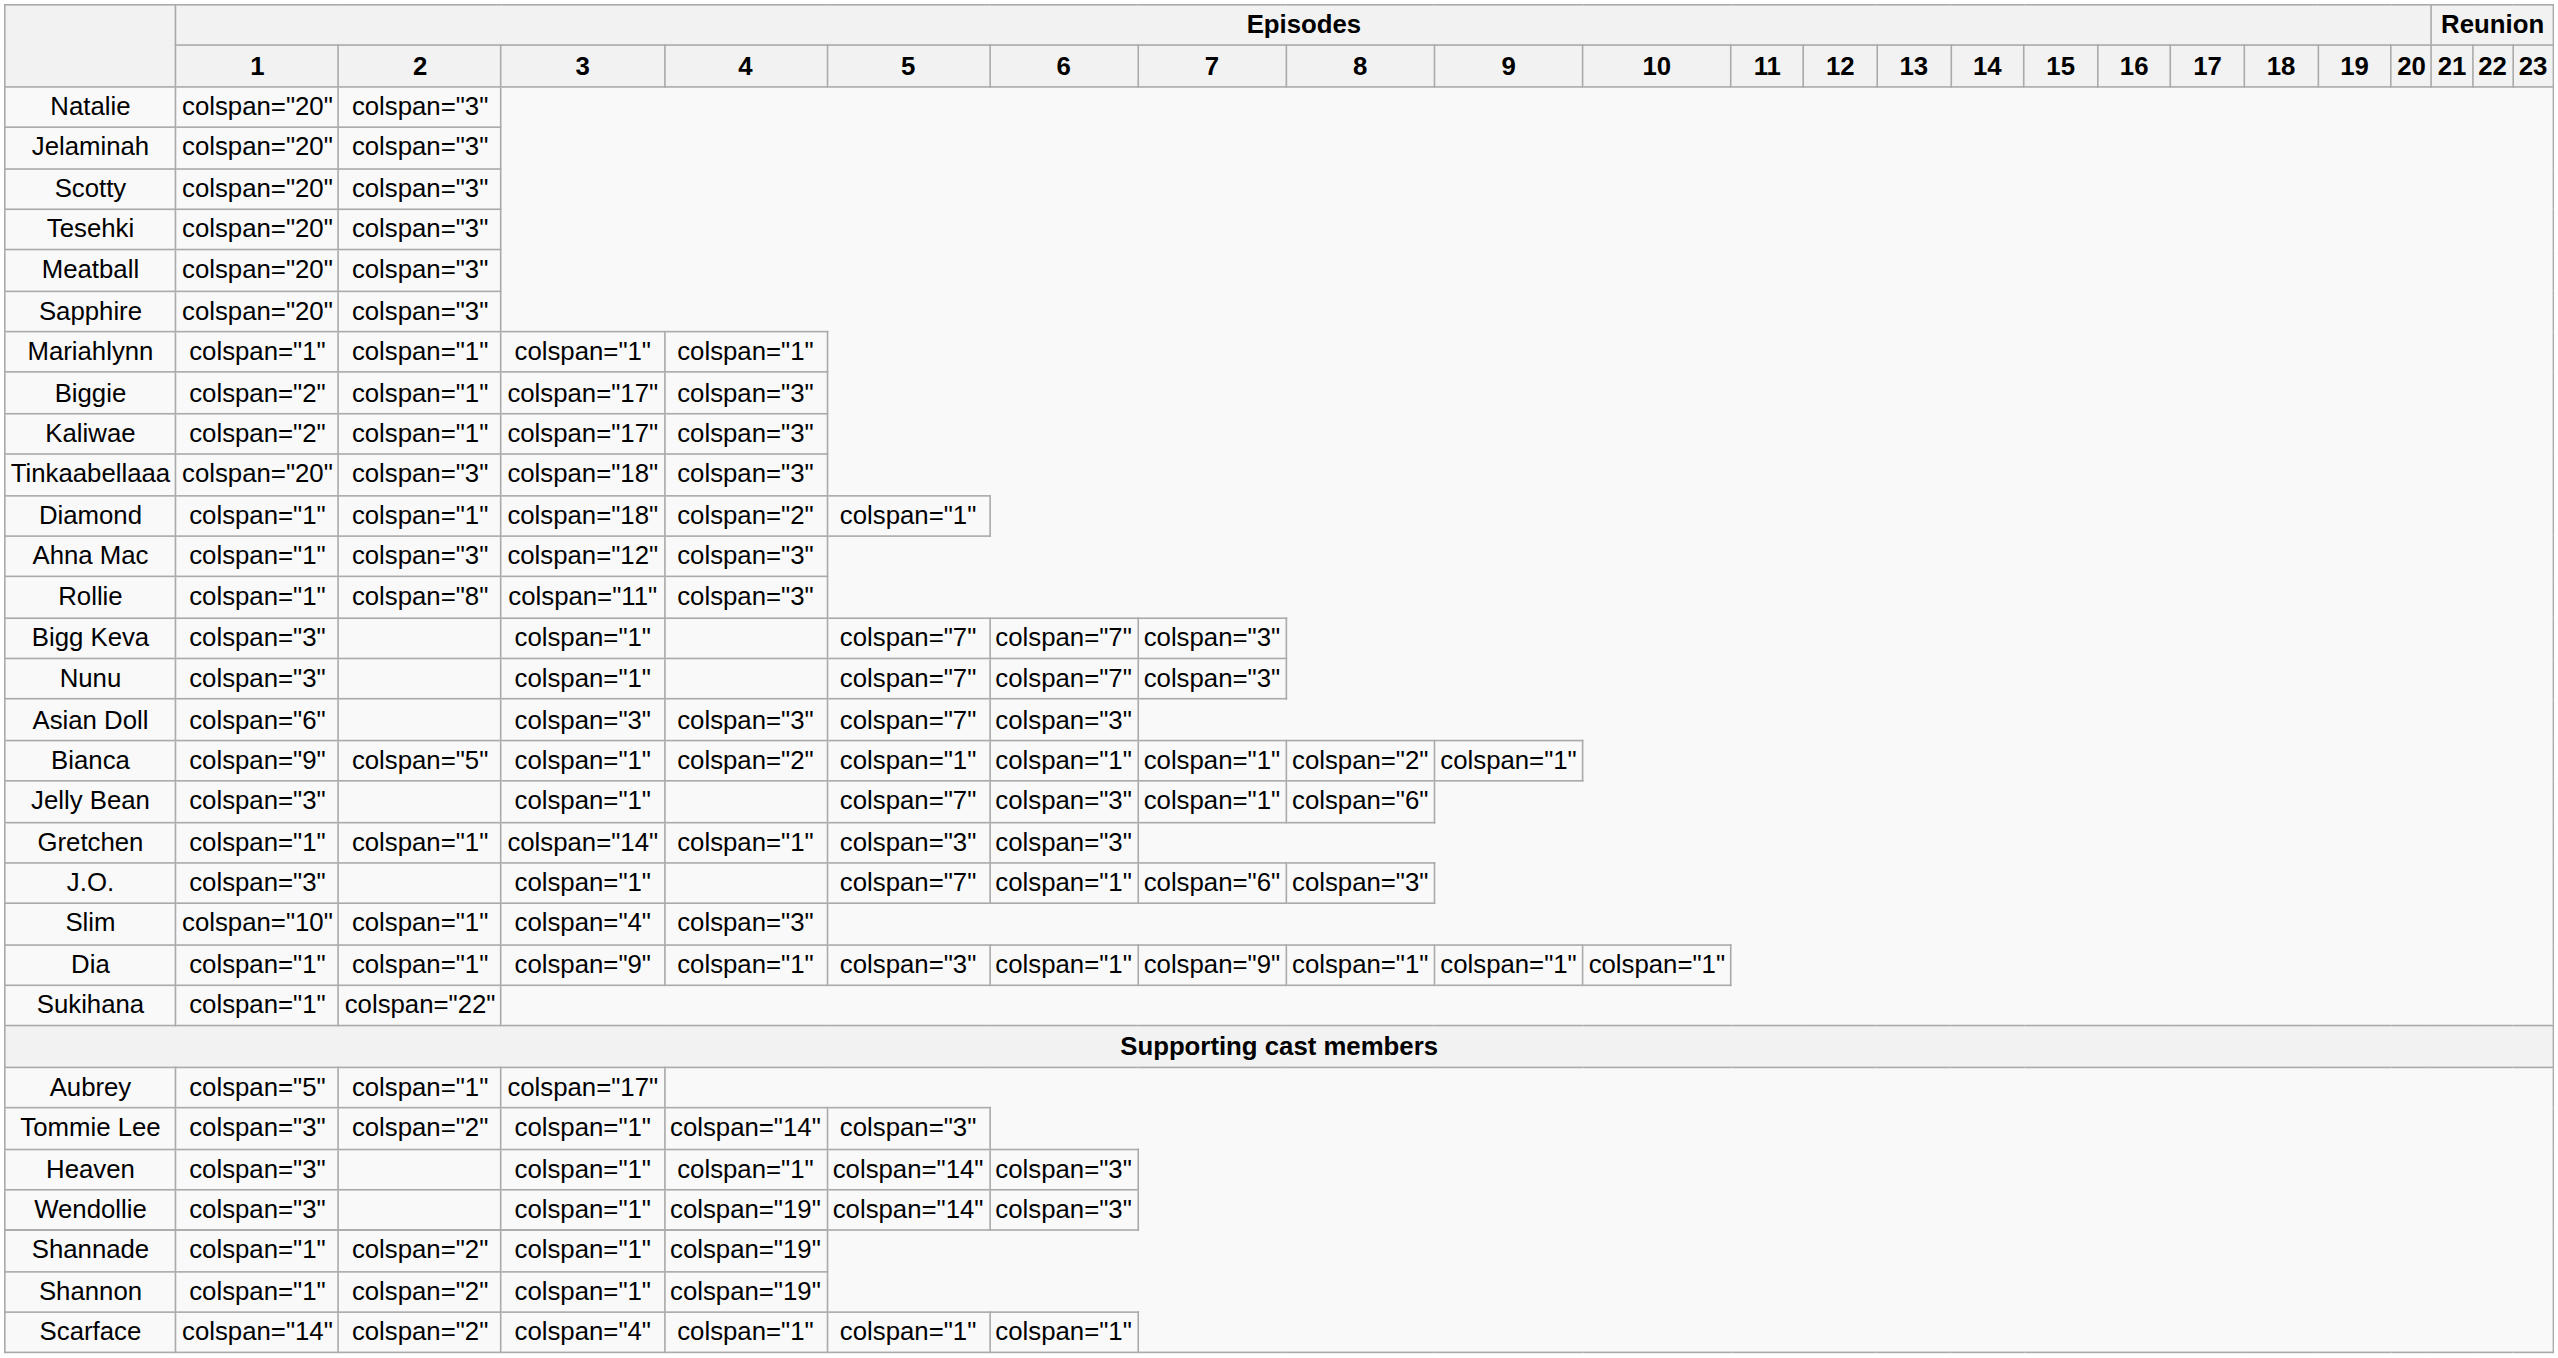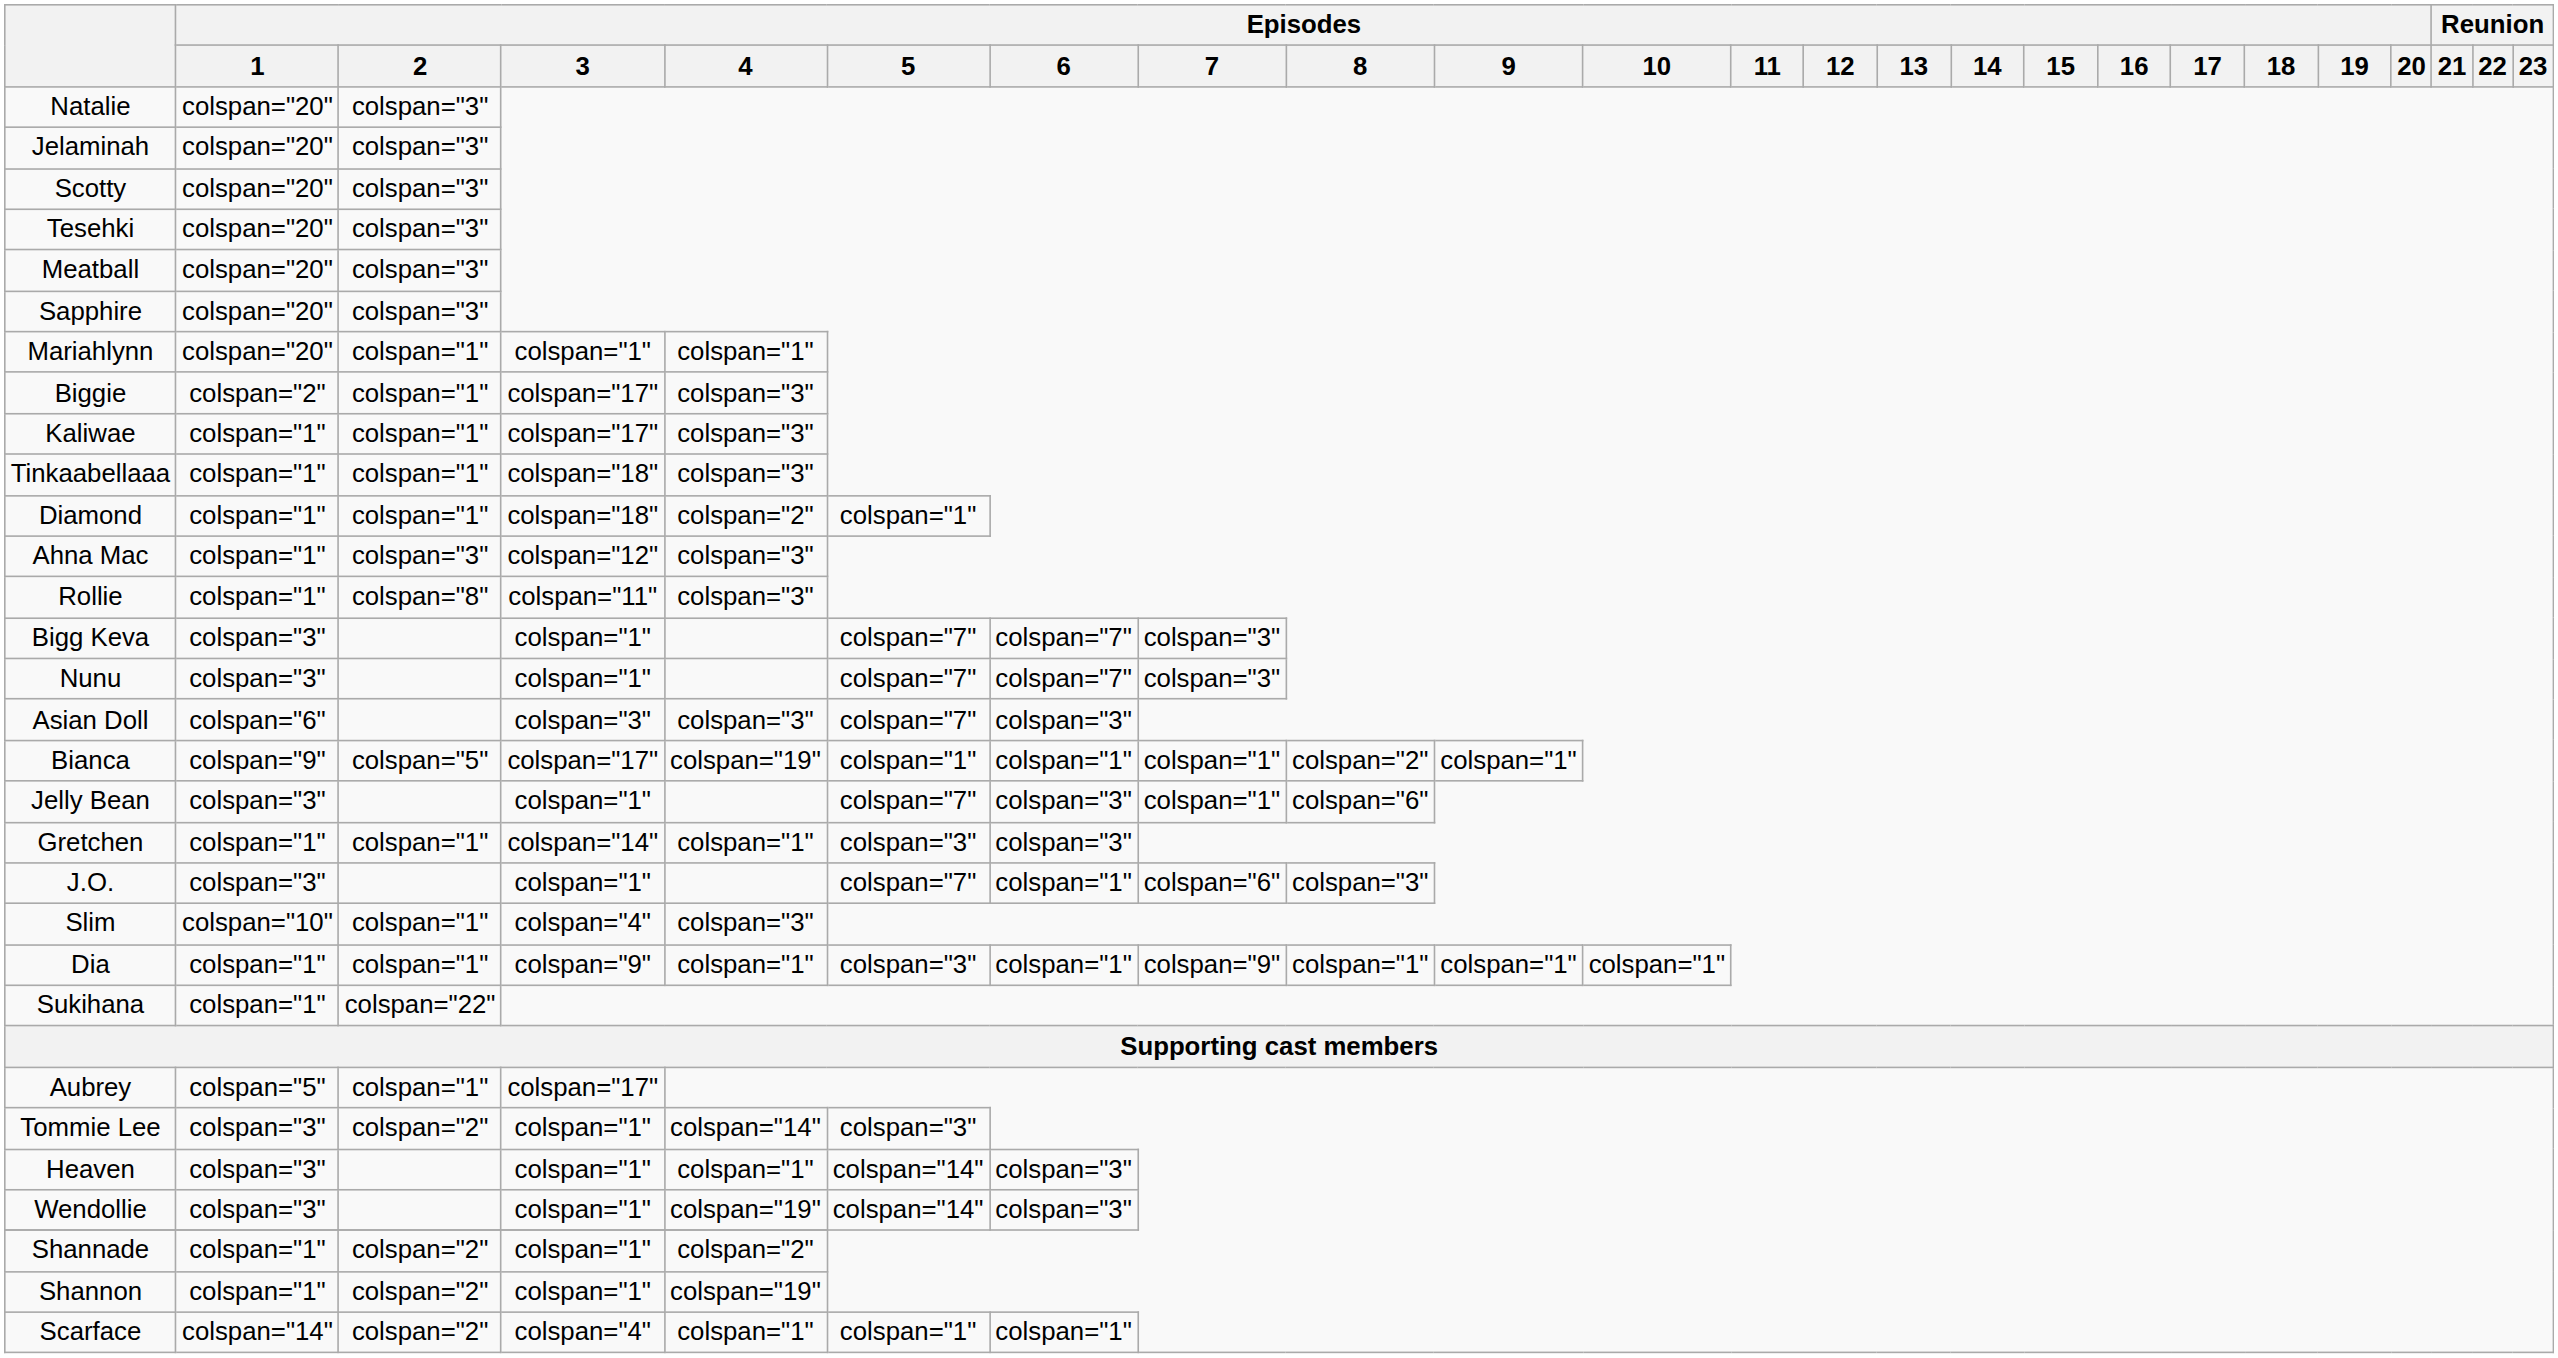(257, 351) colspan="1" -> (257, 351) colspan="20"
(257, 433) colspan="2" -> (257, 433) colspan="1"
(257, 474) colspan="20" -> (257, 474) colspan="1"
(420, 474) colspan="3" -> (420, 474) colspan="1"
(583, 760) colspan="1" -> (583, 760) colspan="17"
(745, 760) colspan="2" -> (745, 760) colspan="19"
(745, 1250) colspan="19" -> (745, 1250) colspan="2"
